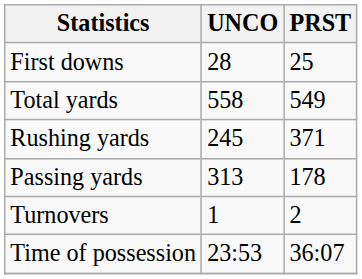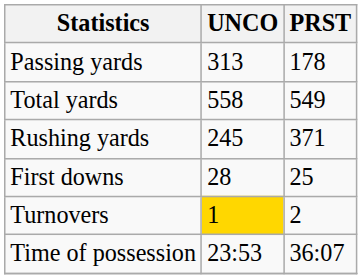rows swapped: (67, 61) <-> (76, 176)
(213, 215) no background -> (213, 215) gold background
